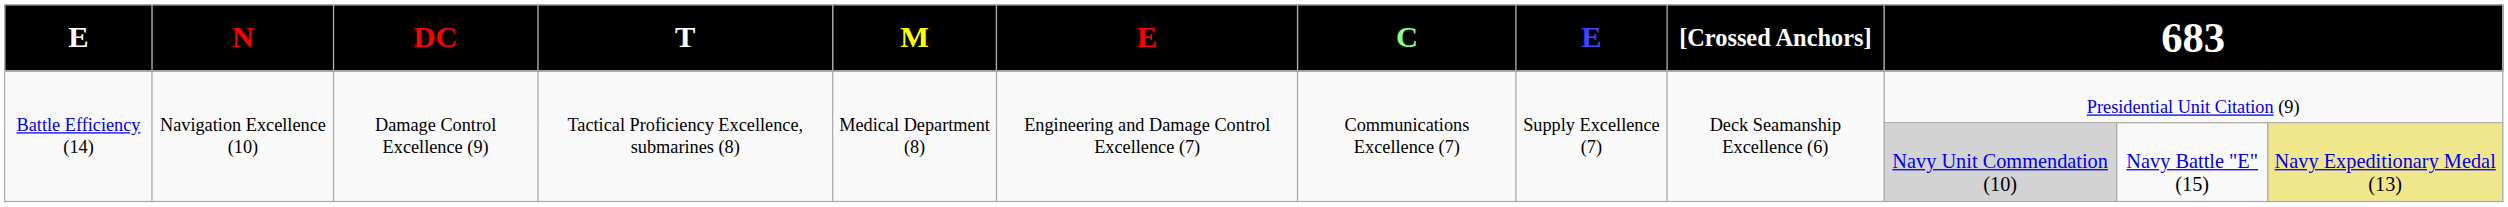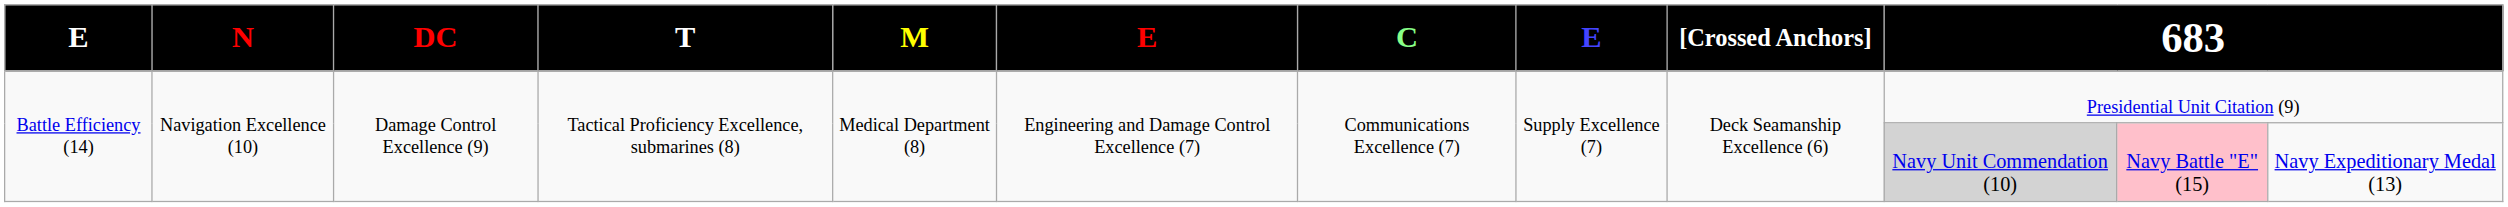(2192, 173) no background -> (2192, 173) pink background
(2385, 173) khaki background -> (2385, 173) no background
